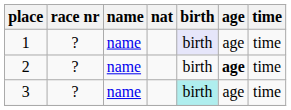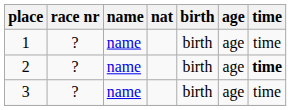(197, 42) lavender background -> (197, 42) no background
(233, 67) bold -> (233, 67) normal
(267, 67) normal -> (267, 67) bold
(197, 92) paleturquoise background -> (197, 92) no background
